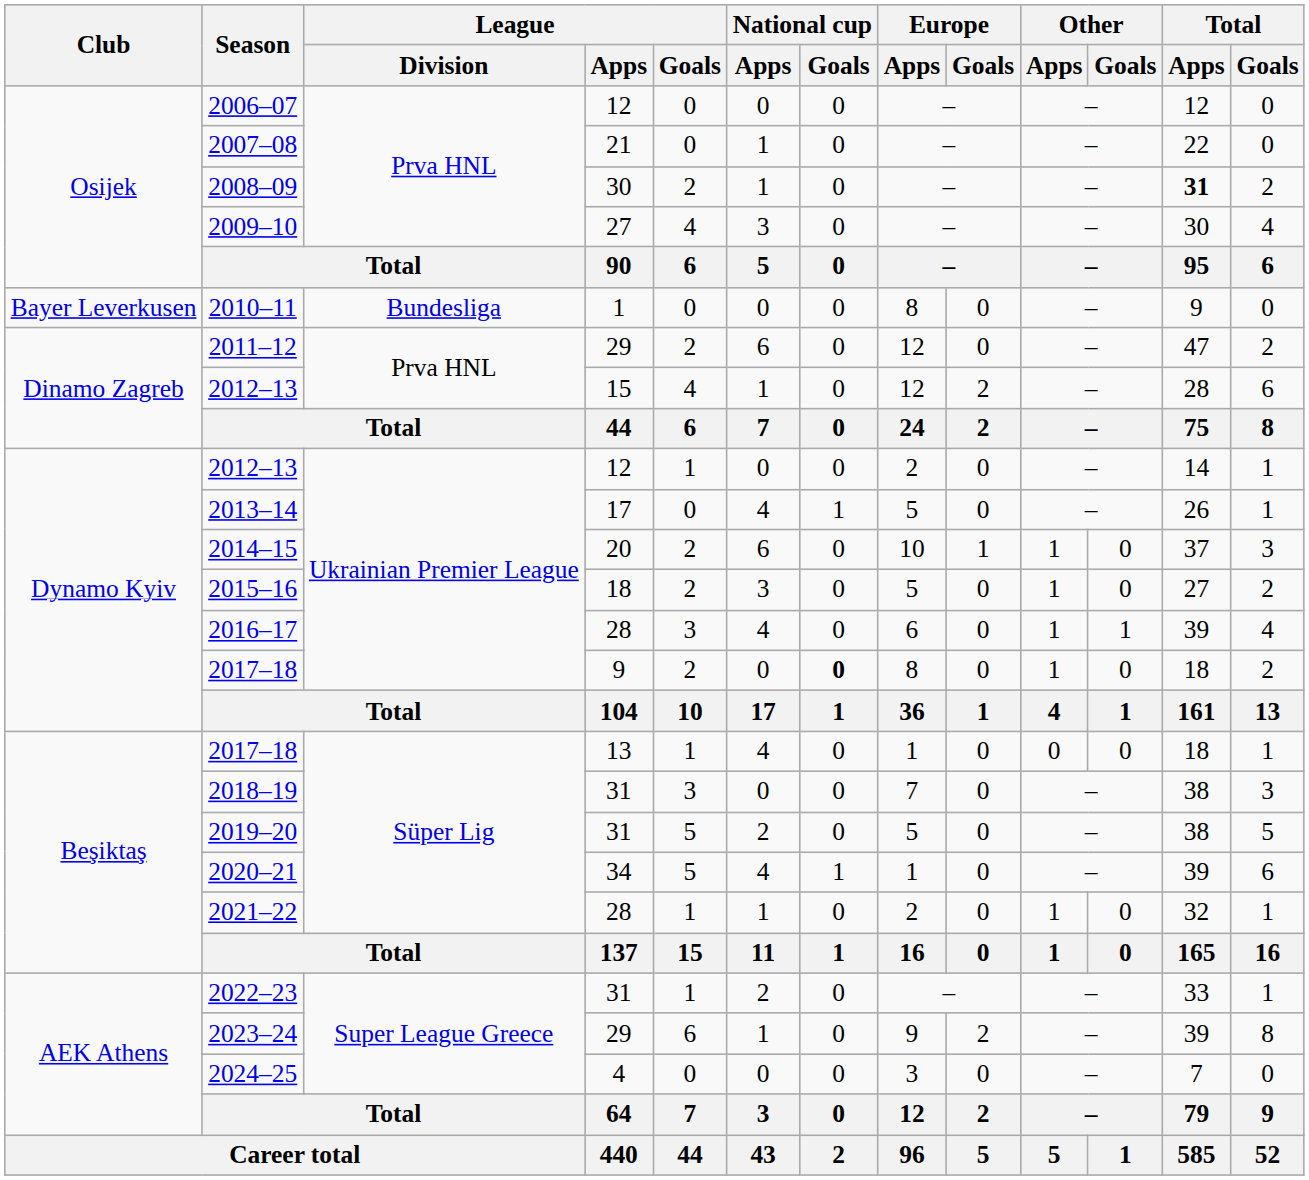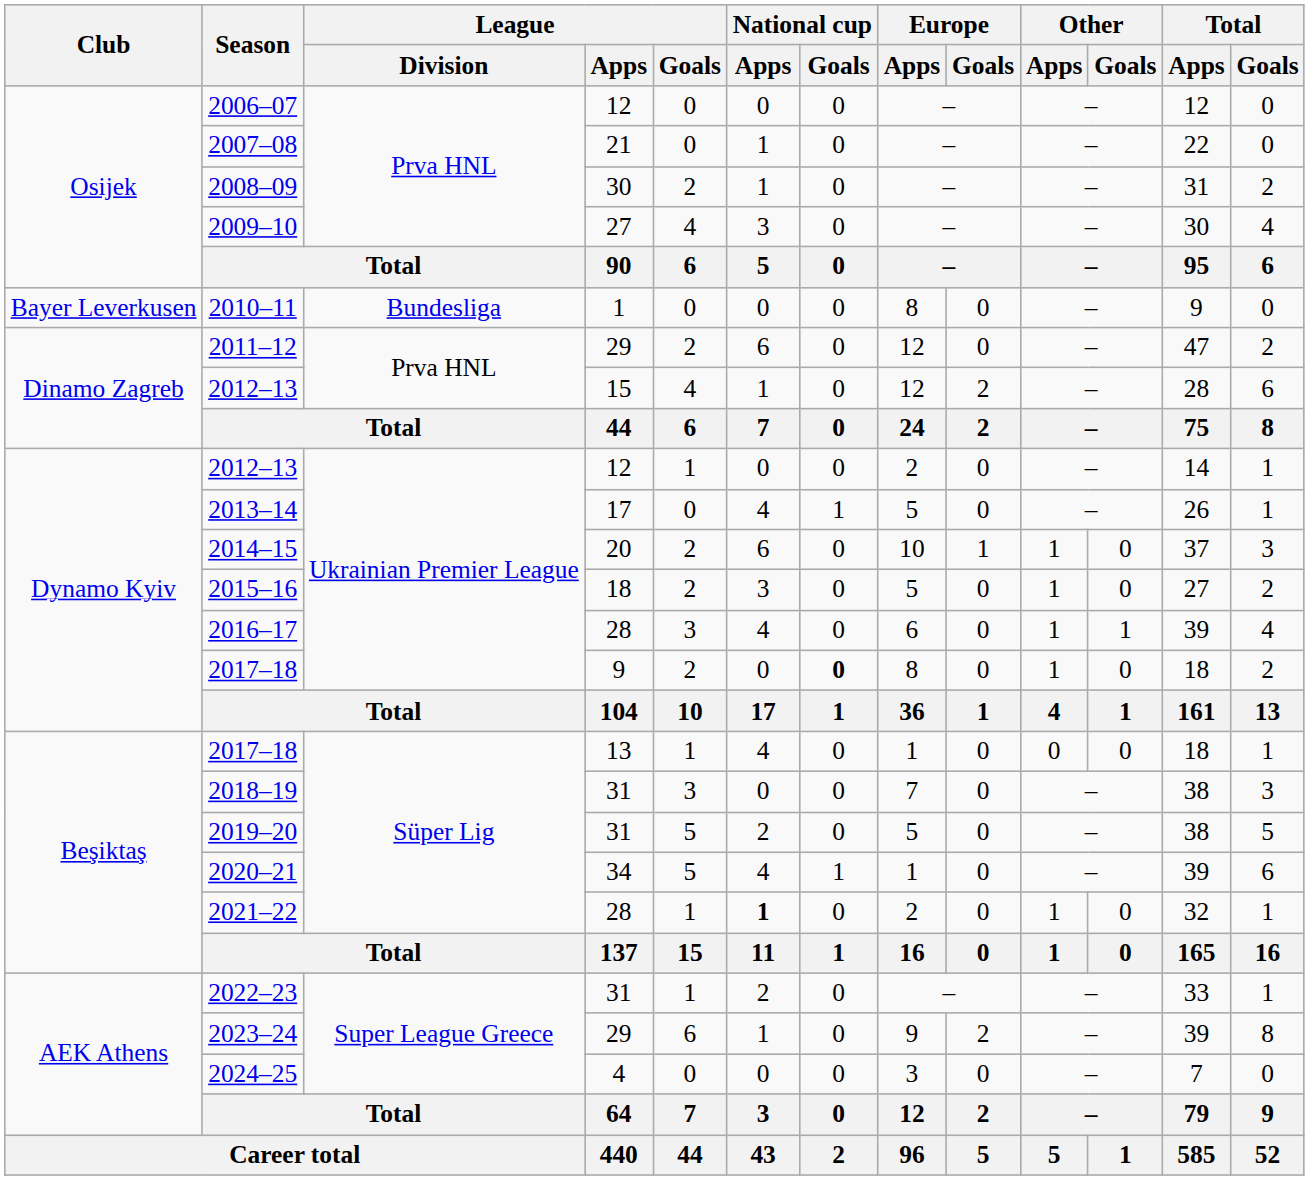(1196, 186) bold -> (1196, 186) normal
(763, 912) normal -> (763, 912) bold
